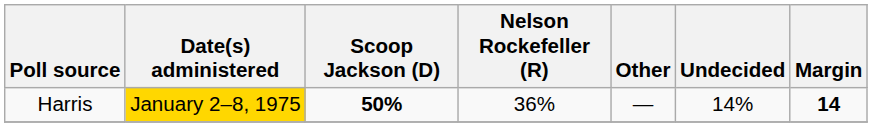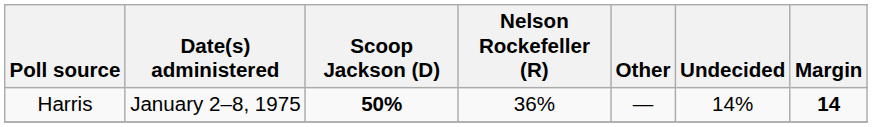(215, 104) gold background -> (215, 104) no background
